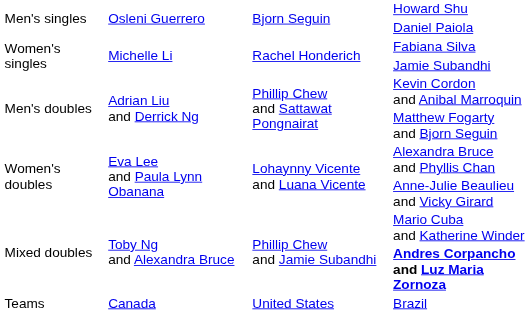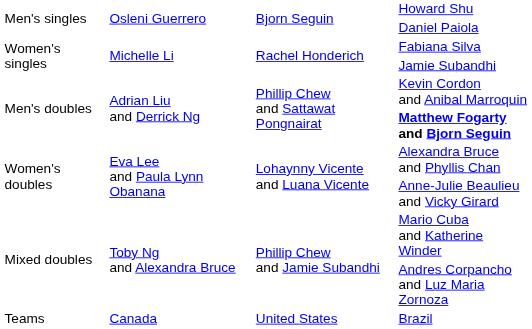(445, 125) normal -> (455, 125) bold
(454, 269) bold -> (455, 284) normal
